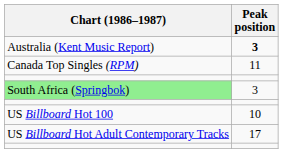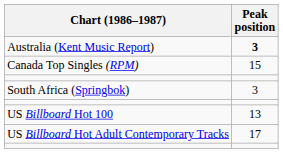(255, 65) 11 -> (255, 65) 15
(68, 90) lightgreen background -> (68, 90) no background
(255, 114) 10 -> (255, 114) 13
